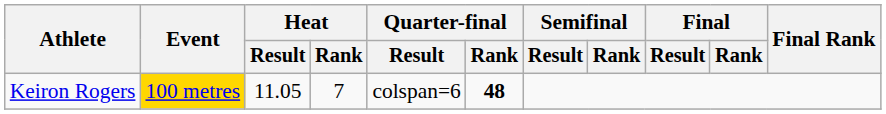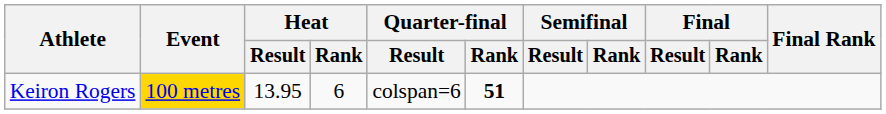(278, 91) 11.05 -> (278, 91) 13.95
(339, 91) 7 -> (339, 91) 6
(494, 91) 48 -> (494, 91) 51
